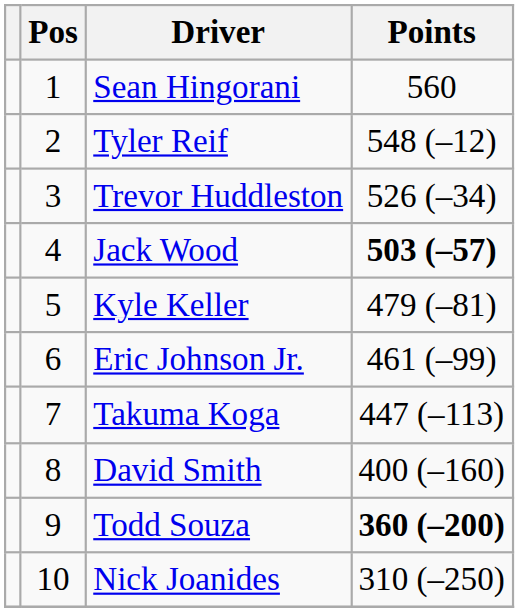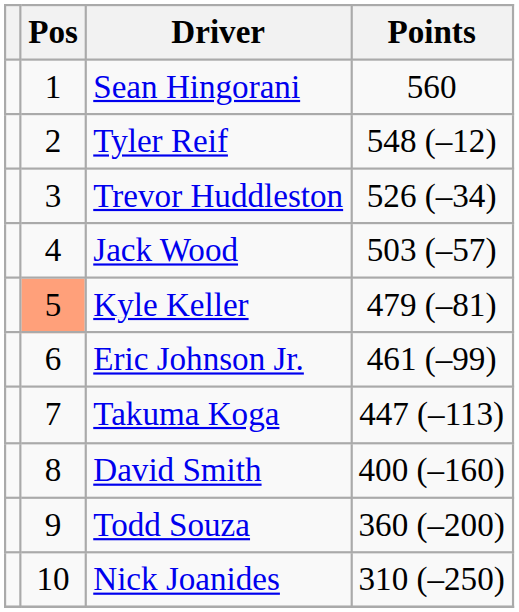(432, 250) bold -> (432, 250) normal
(53, 305) no background -> (53, 305) lightsalmon background
(432, 523) bold -> (432, 523) normal
